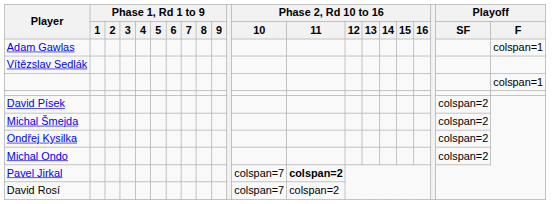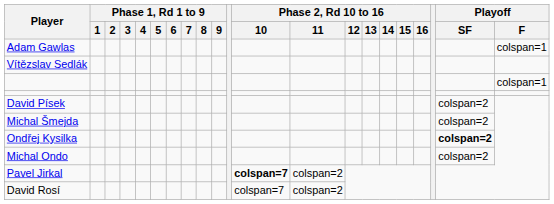(463, 138) normal -> (465, 138) bold
(259, 173) normal -> (261, 173) bold
(316, 173) bold -> (318, 173) normal
